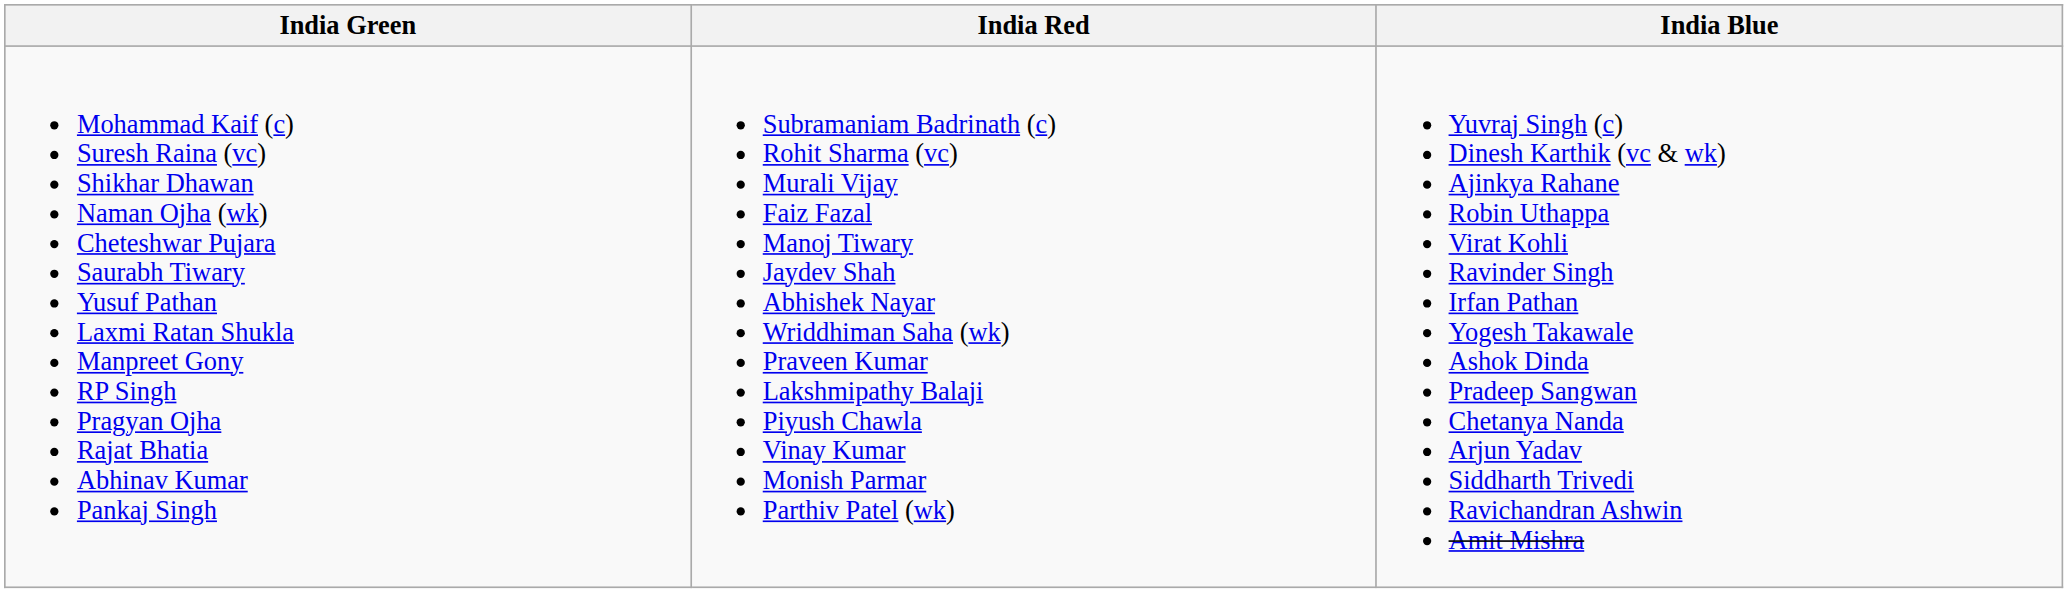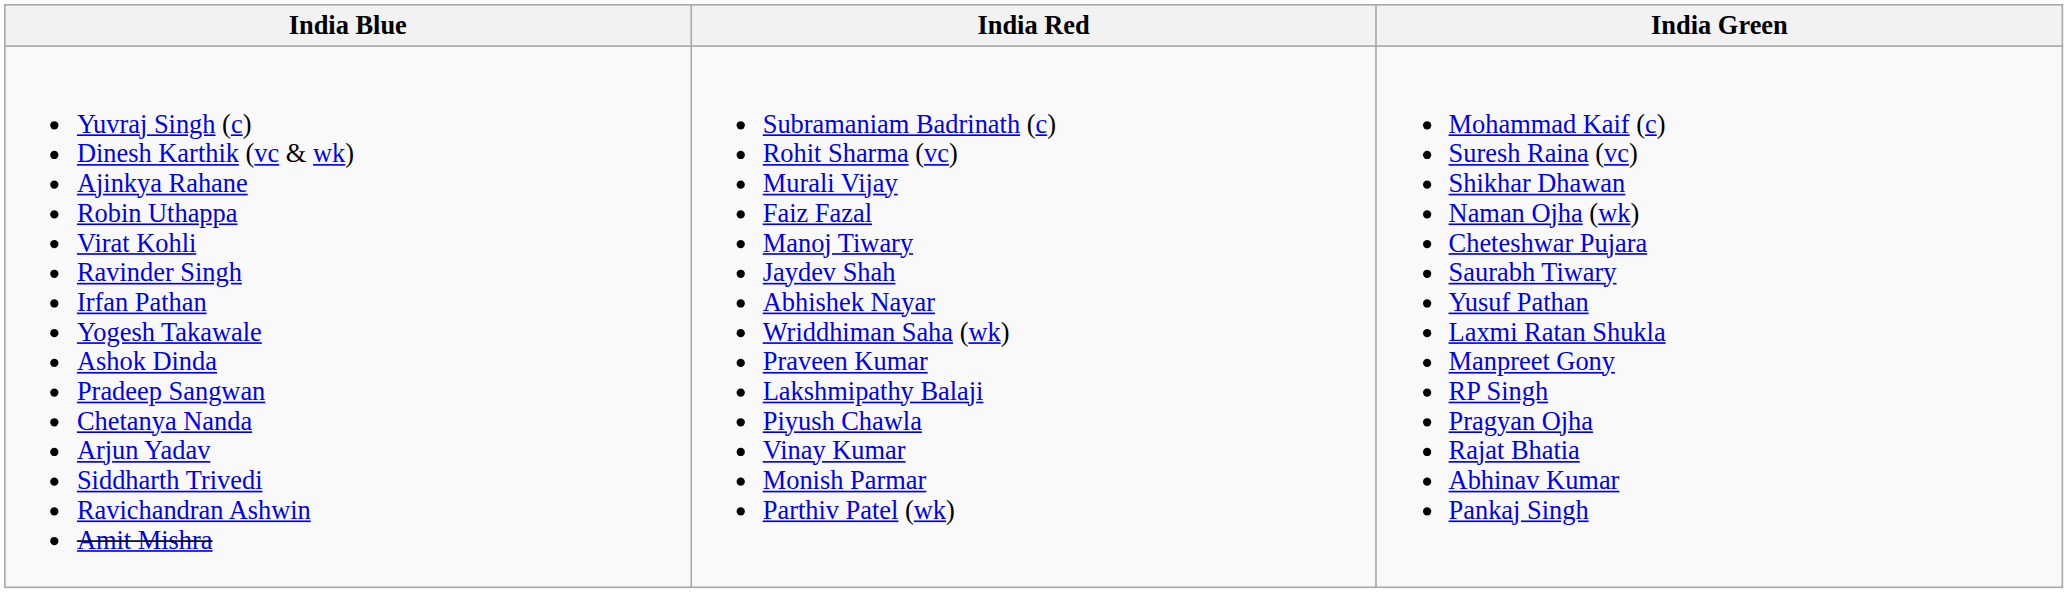columns swapped: (1719, 25) <-> (348, 25)
